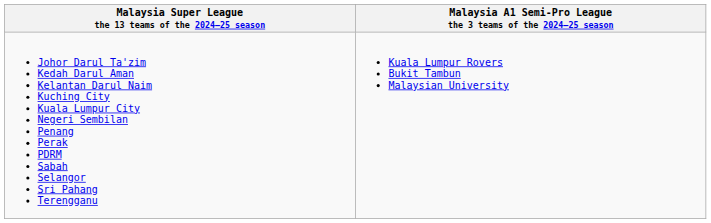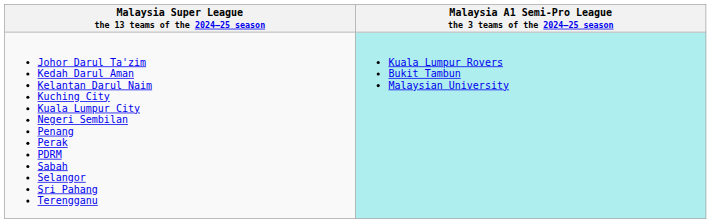(531, 74) no background -> (531, 74) paleturquoise background
